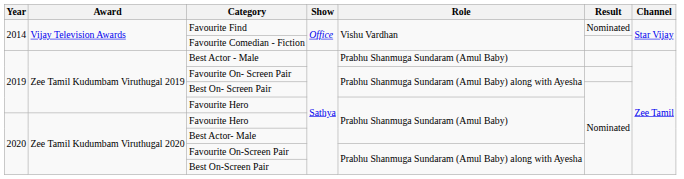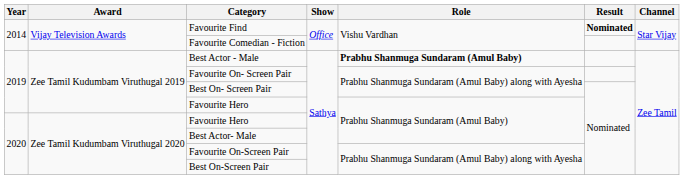(608, 27) normal -> (610, 27) bold
(424, 58) normal -> (431, 58) bold
